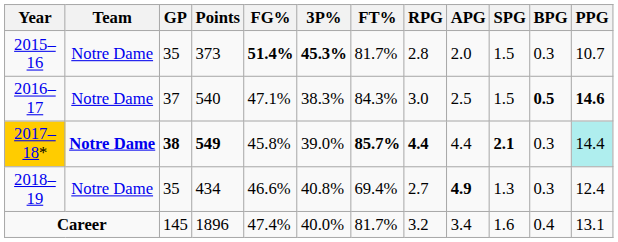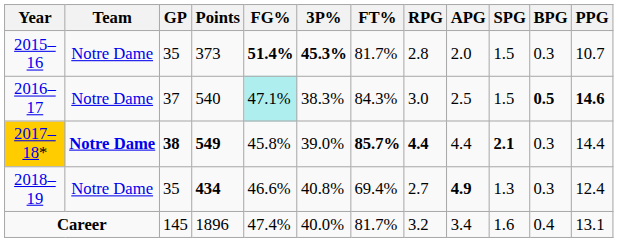(269, 98) no background -> (269, 98) paleturquoise background
(590, 143) paleturquoise background -> (590, 143) no background
(208, 188) normal -> (208, 188) bold
